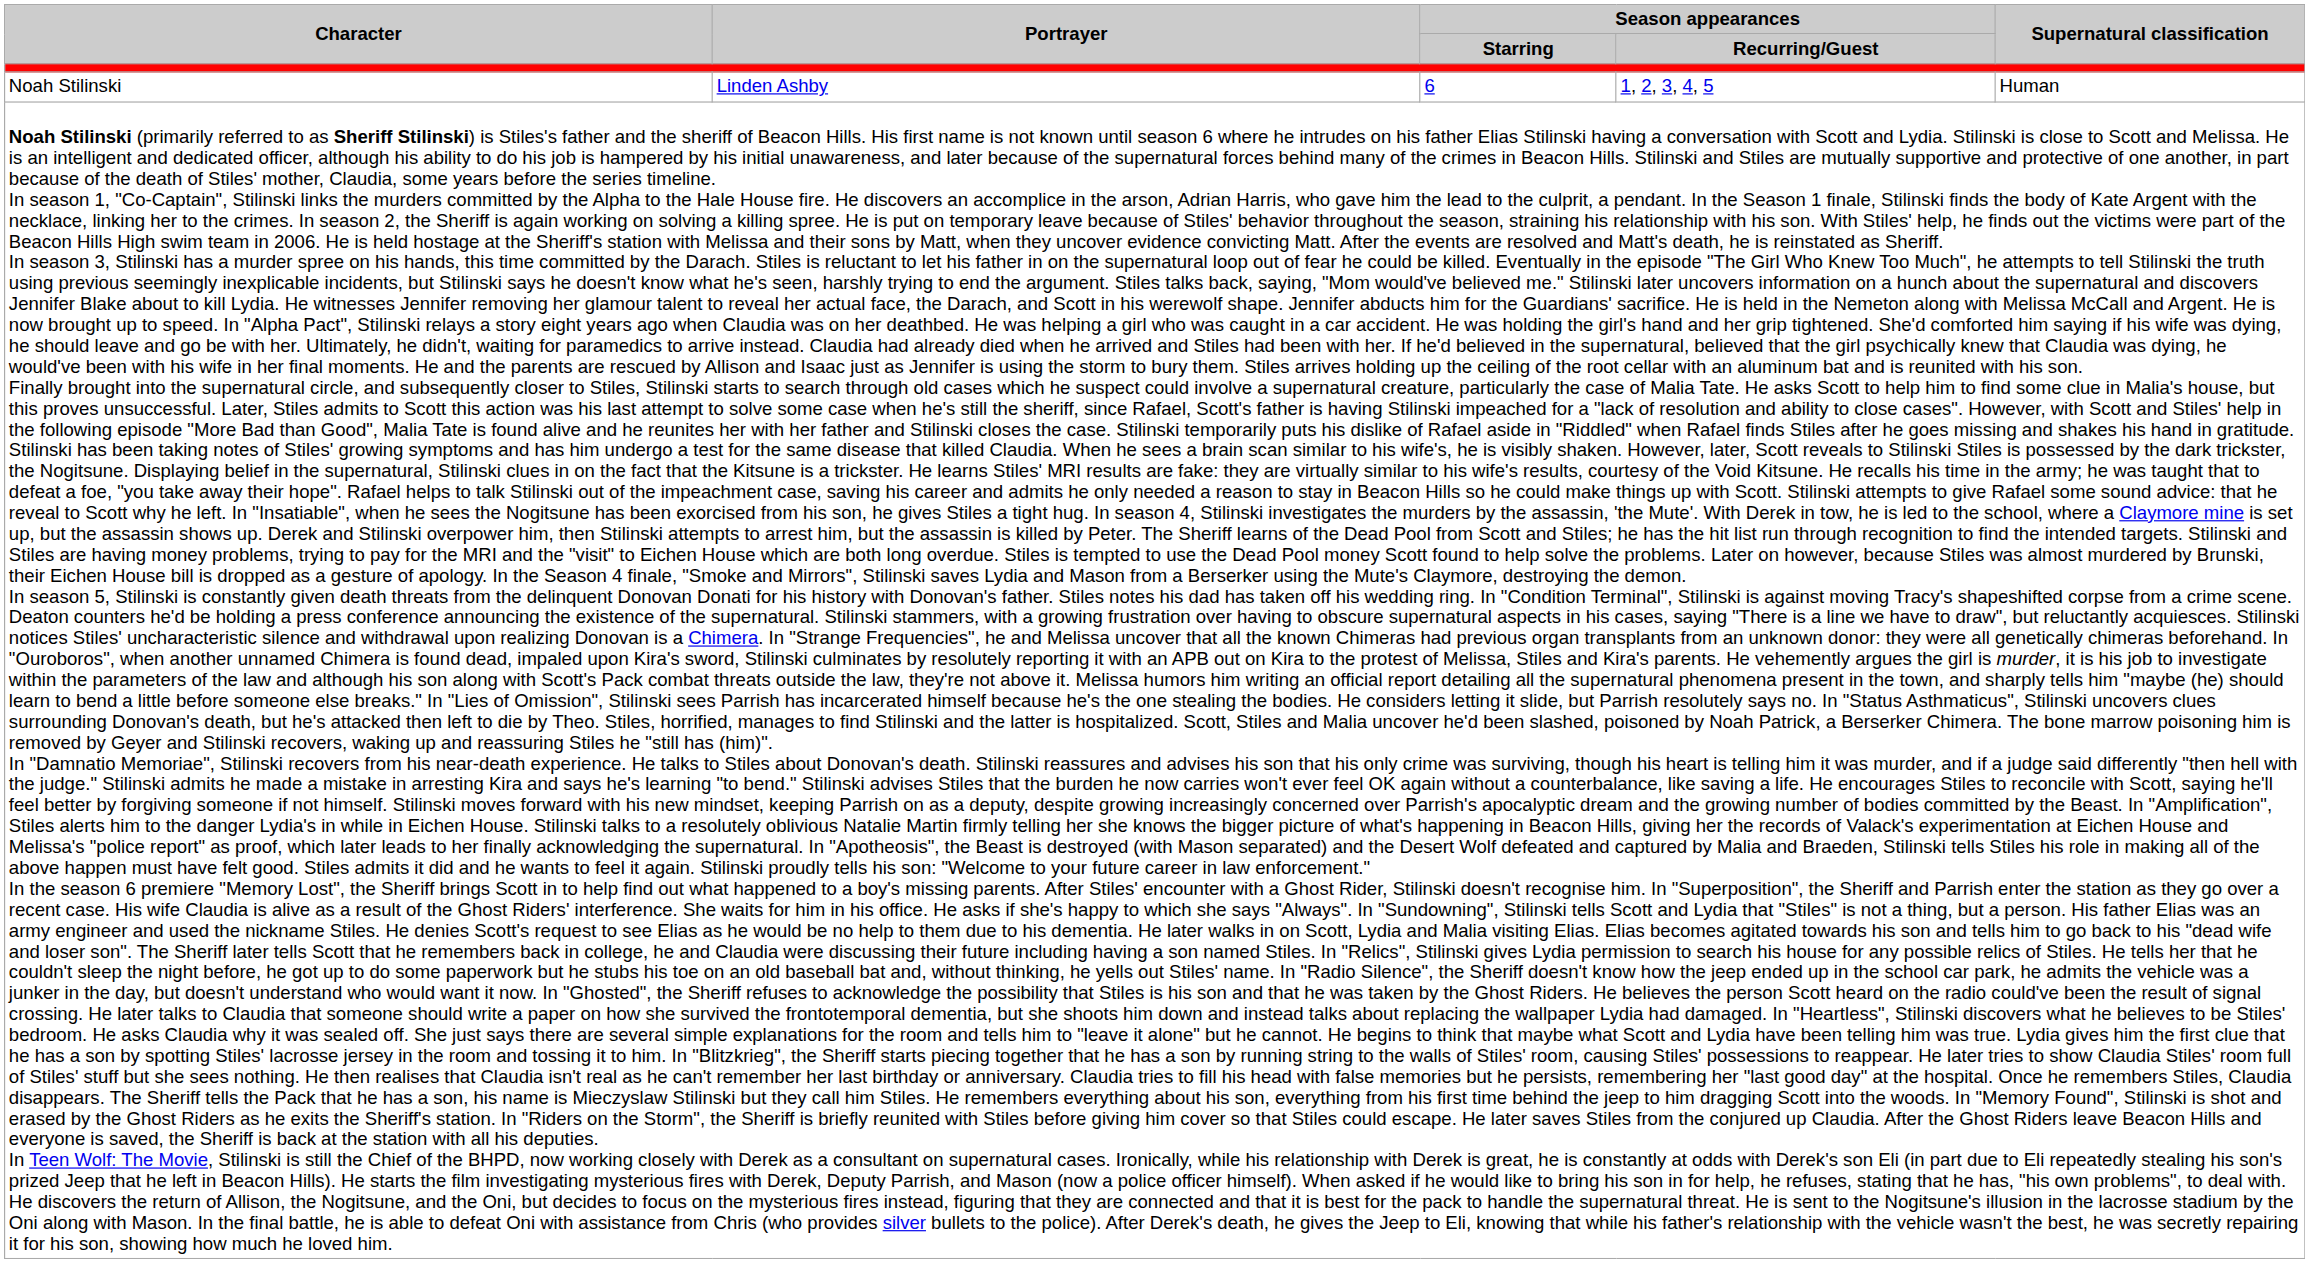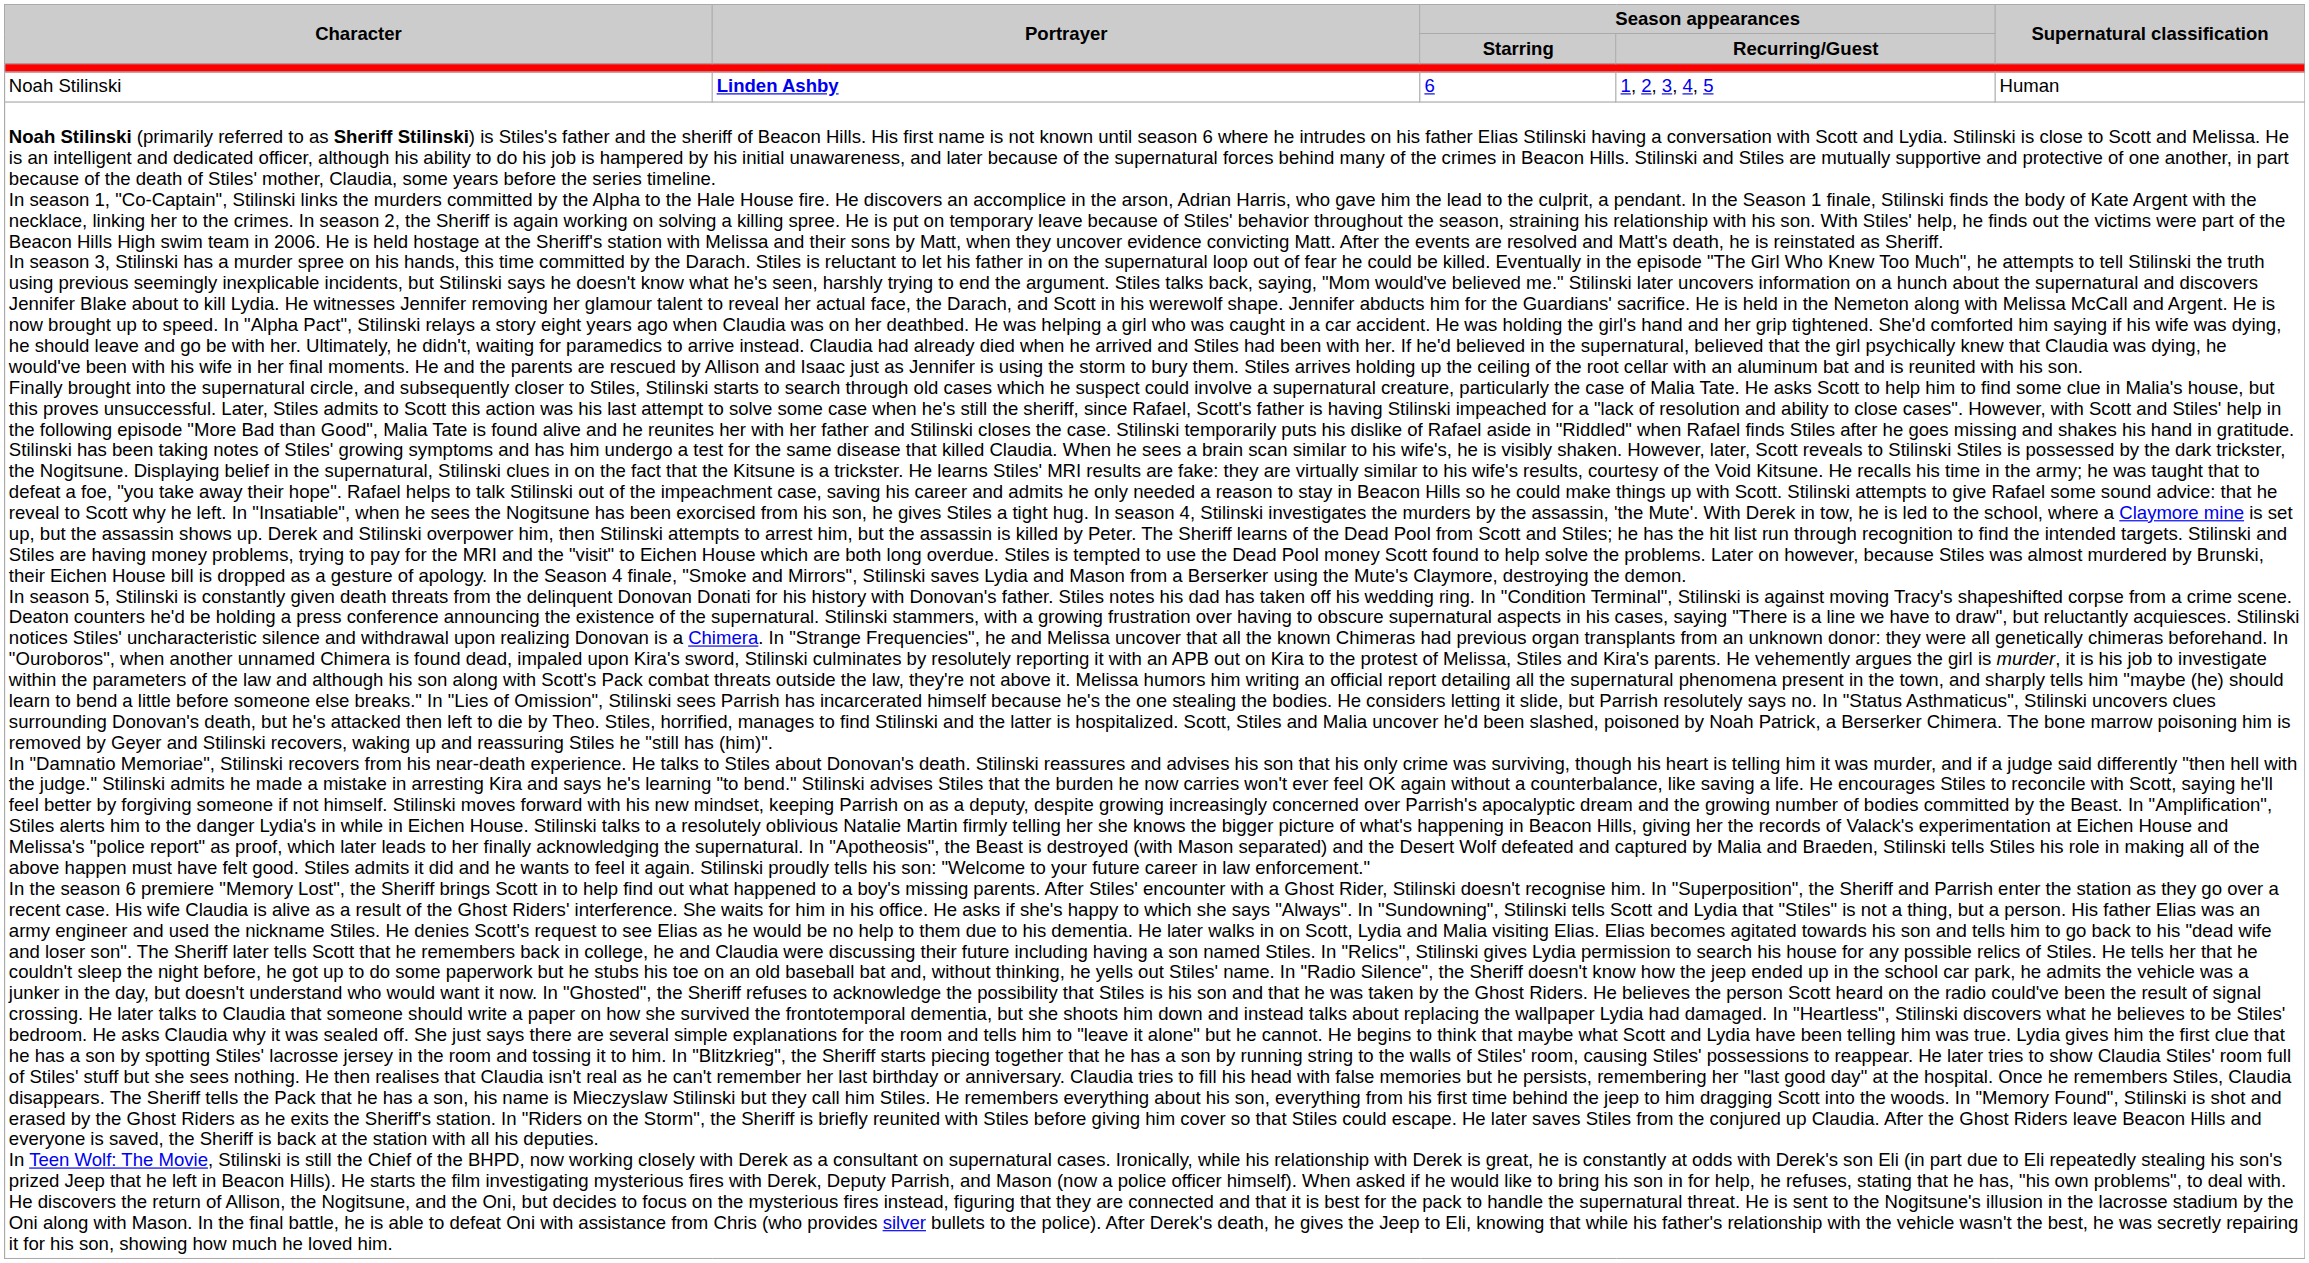(772, 86) normal -> (778, 86) bold
